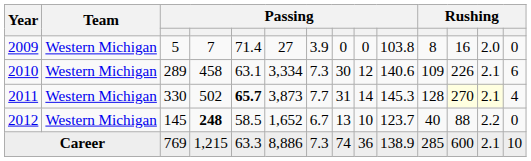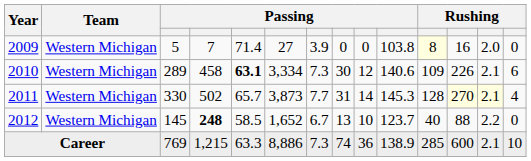(433, 47) no background -> (433, 47) lightyellow background
(248, 71) normal -> (248, 71) bold
(248, 95) bold -> (248, 95) normal
